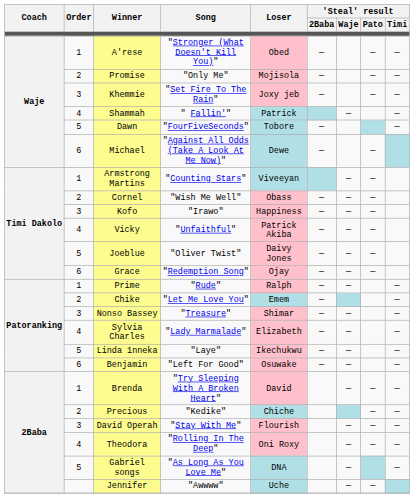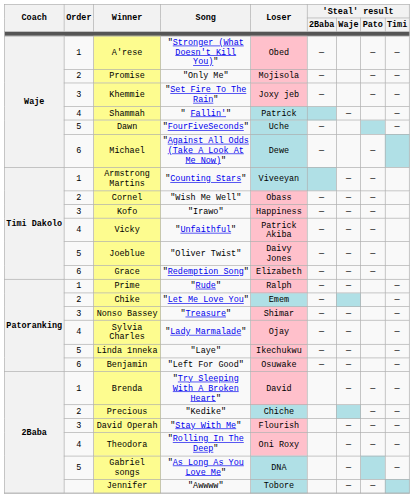(279, 127) Tobore -> (279, 127) Uche
(279, 272) Ojay -> (279, 272) Elizabeth
(279, 332) Elizabeth -> (279, 332) Ojay
(279, 486) Uche -> (279, 486) Tobore
